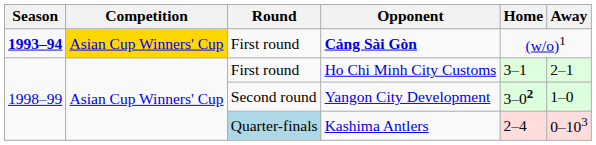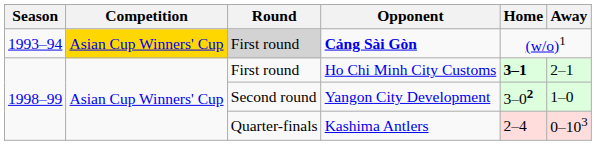(35, 43) bold -> (35, 43) normal
(265, 43) no background -> (265, 43) lightgrey background
(515, 70) normal -> (515, 70) bold
(274, 125) lightblue background -> (274, 125) no background
